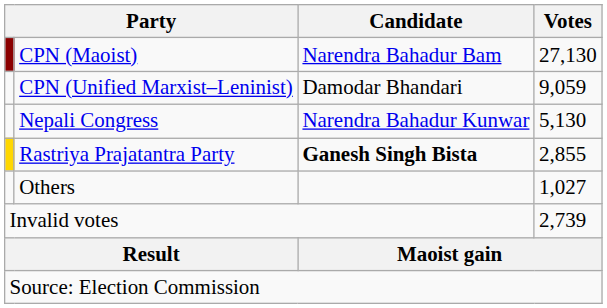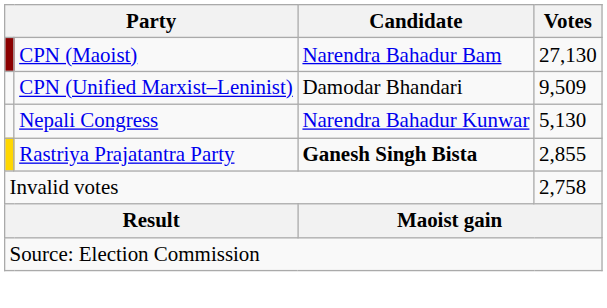(563, 87) 9,059 -> (563, 87) 9,509
- row: (47, 187)
(563, 220) 2,739 -> (563, 187) 2,758
